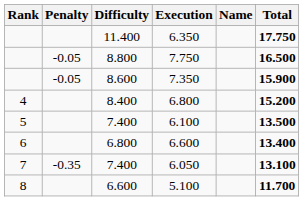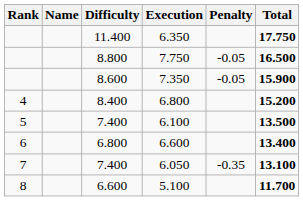columns swapped: (236, 15) <-> (67, 15)
